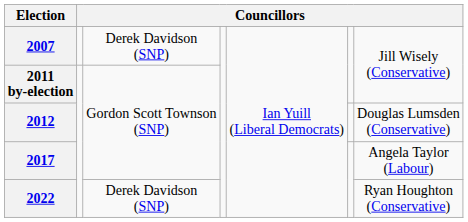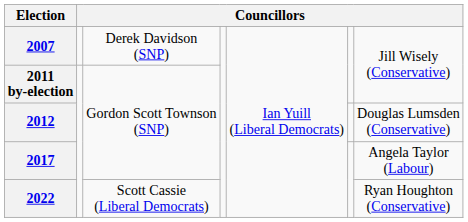(151, 198) Derek Davidson (SNP) -> (151, 198) Scott Cassie (Liberal Democrats)
